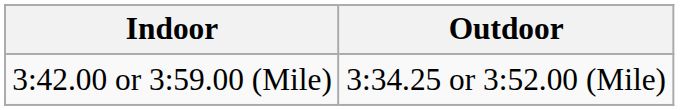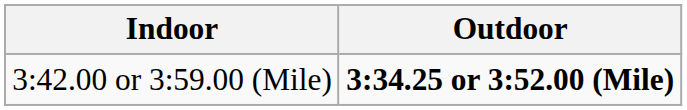(506, 79) normal -> (510, 79) bold
